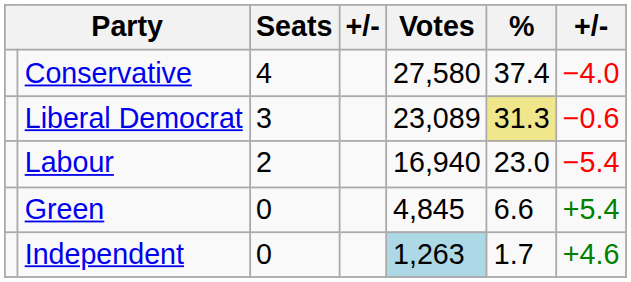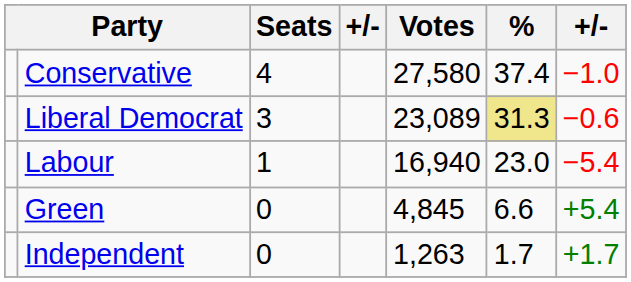(591, 72) −4.0 -> (591, 72) −1.0
(264, 163) 2 -> (264, 163) 1
(429, 254) lightblue background -> (429, 254) no background
(591, 254) +4.6 -> (591, 254) +1.7
